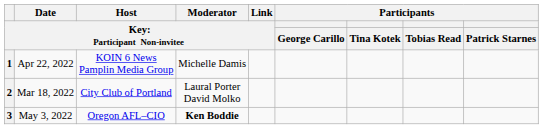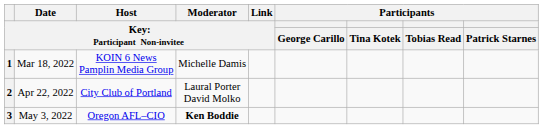(46, 64) Apr 22, 2022 -> (46, 64) Mar 18, 2022
(46, 92) Mar 18, 2022 -> (46, 92) Apr 22, 2022
